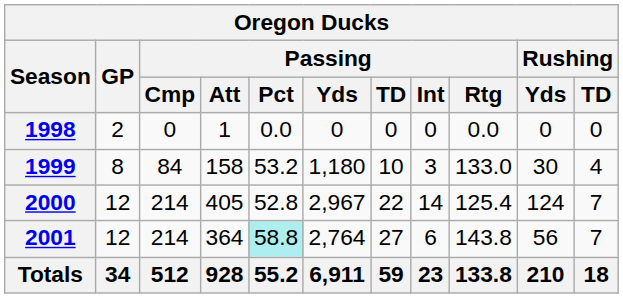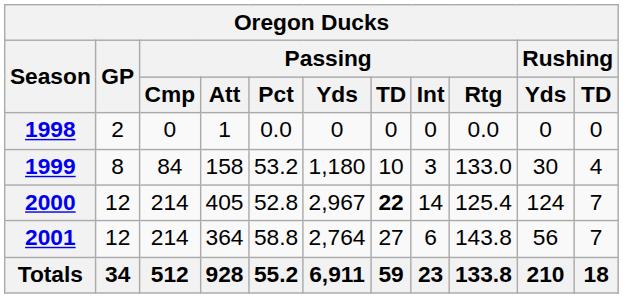(391, 202) normal -> (391, 202) bold
(276, 238) paleturquoise background -> (276, 238) no background
